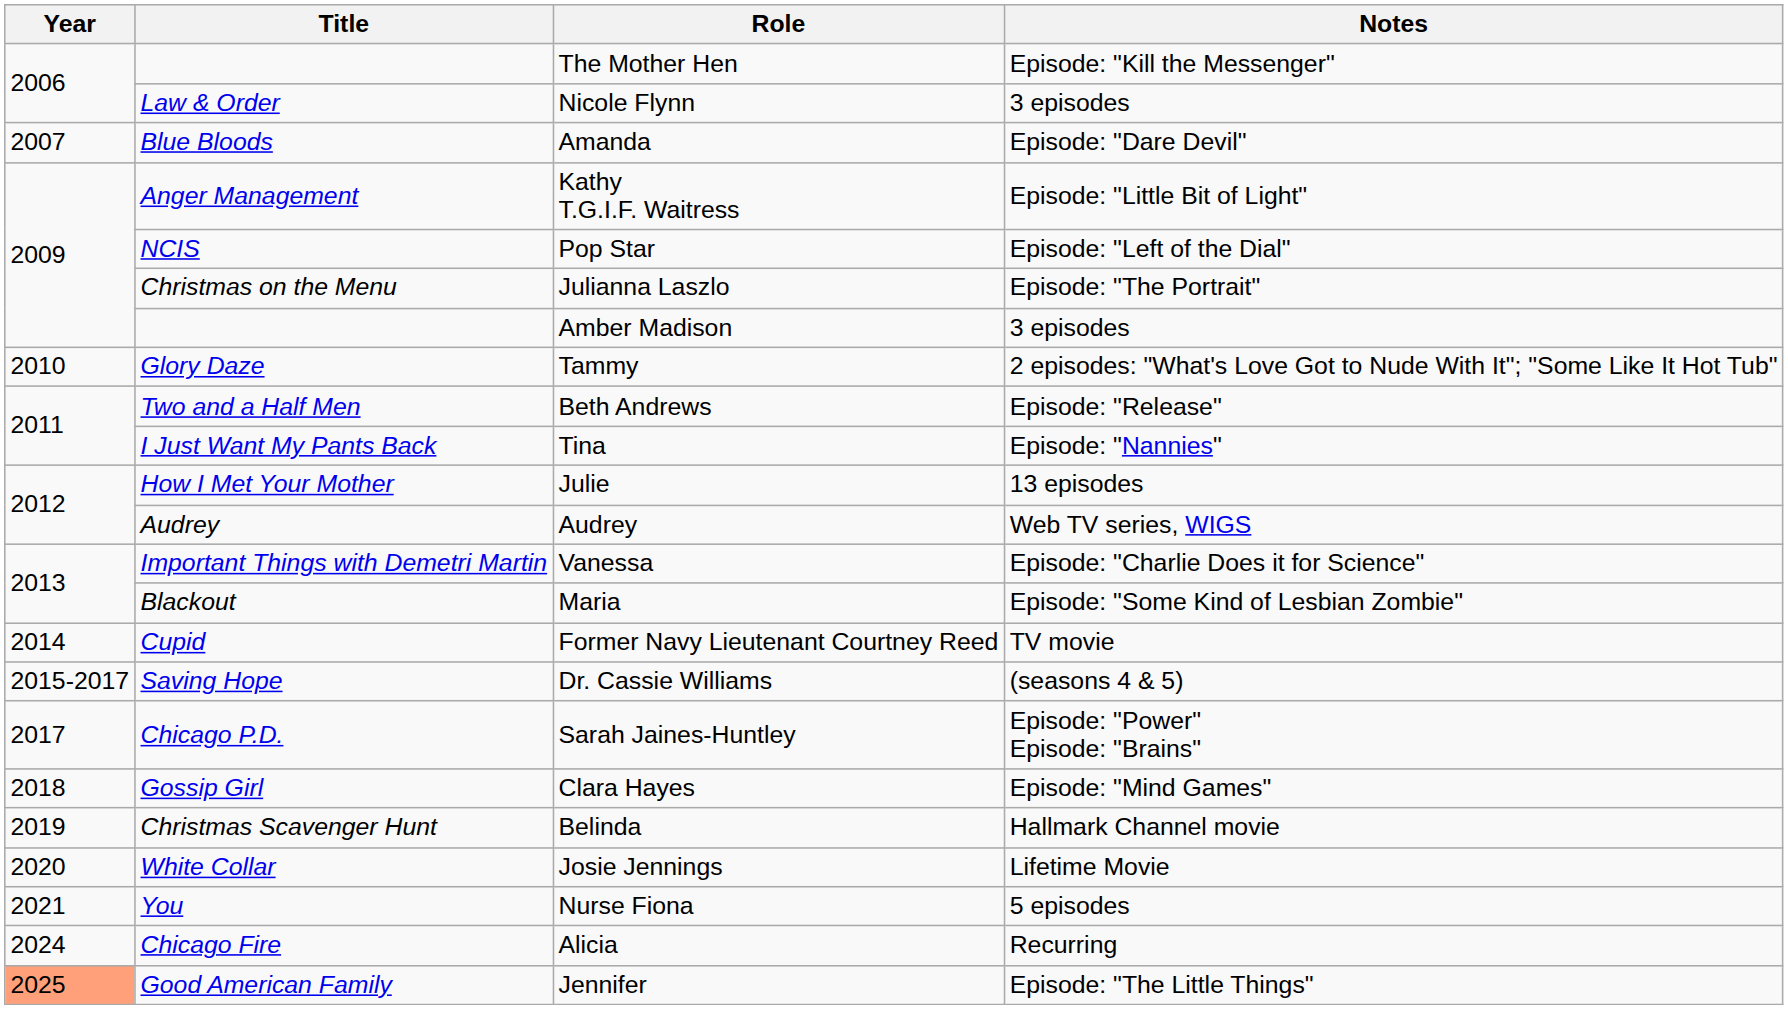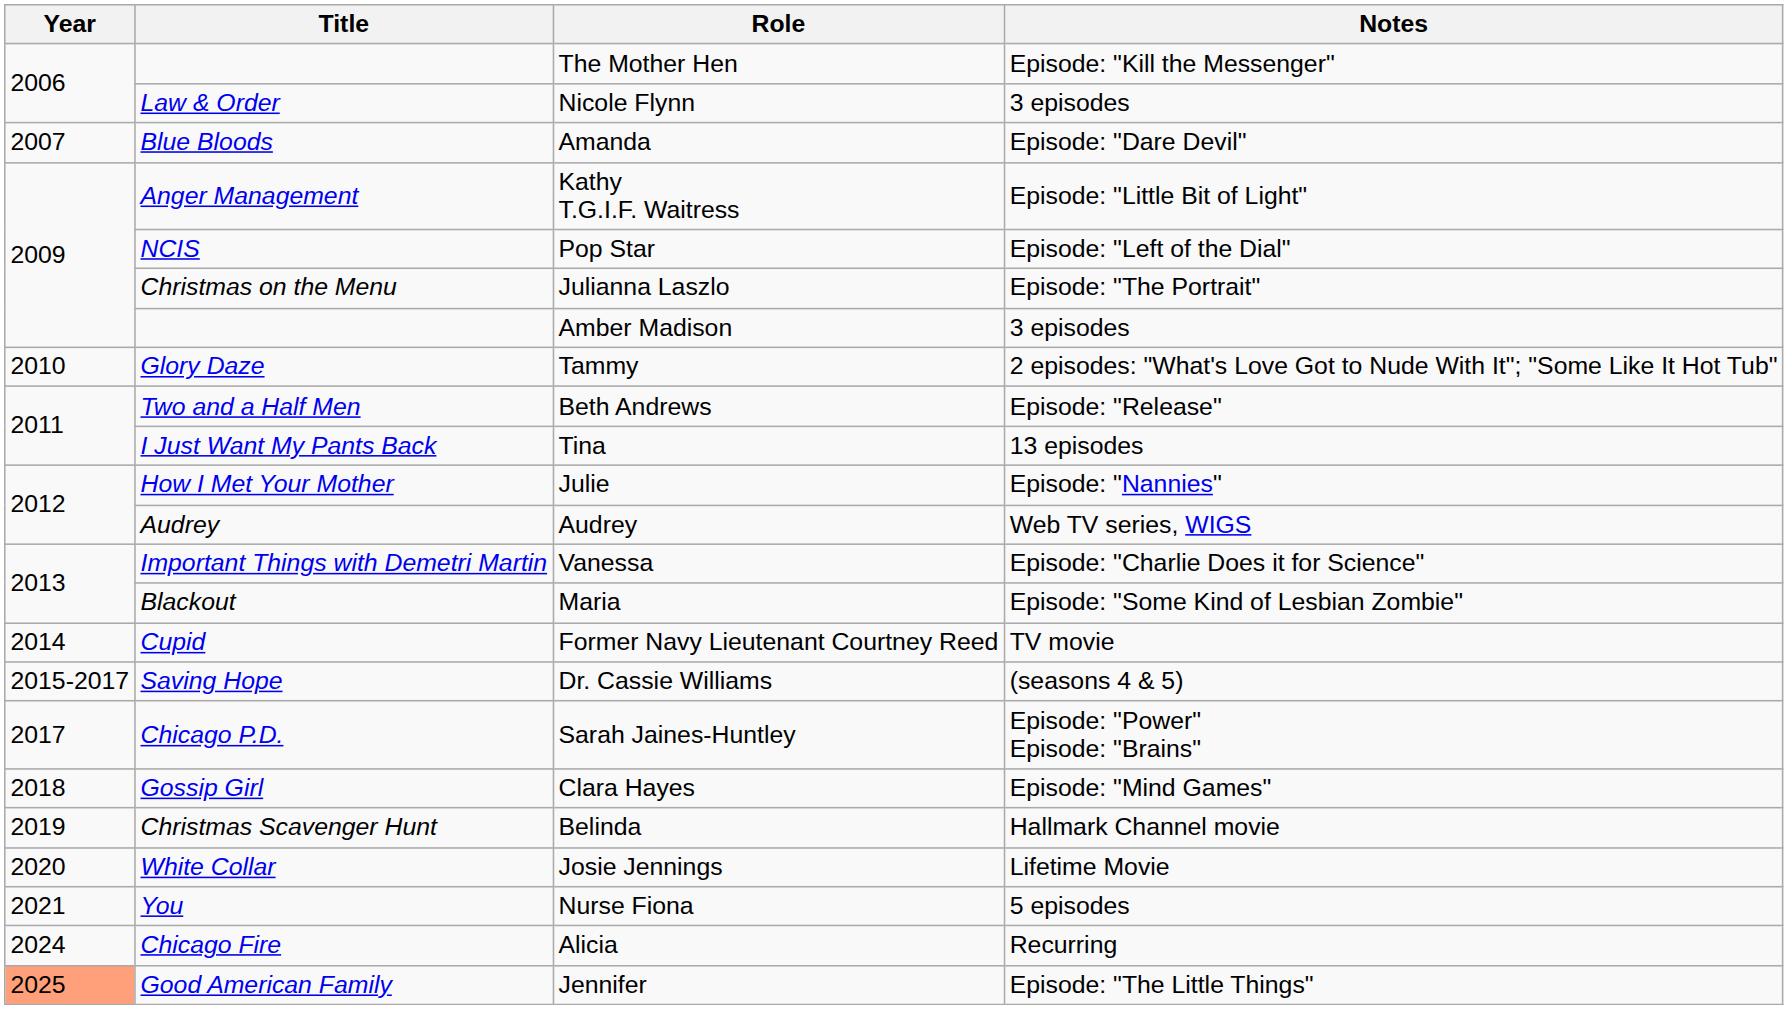(1116, 445) Episode: "Nannies" -> (1077, 445) 13 episodes
(1077, 484) 13 episodes -> (1116, 484) Episode: "Nannies"
